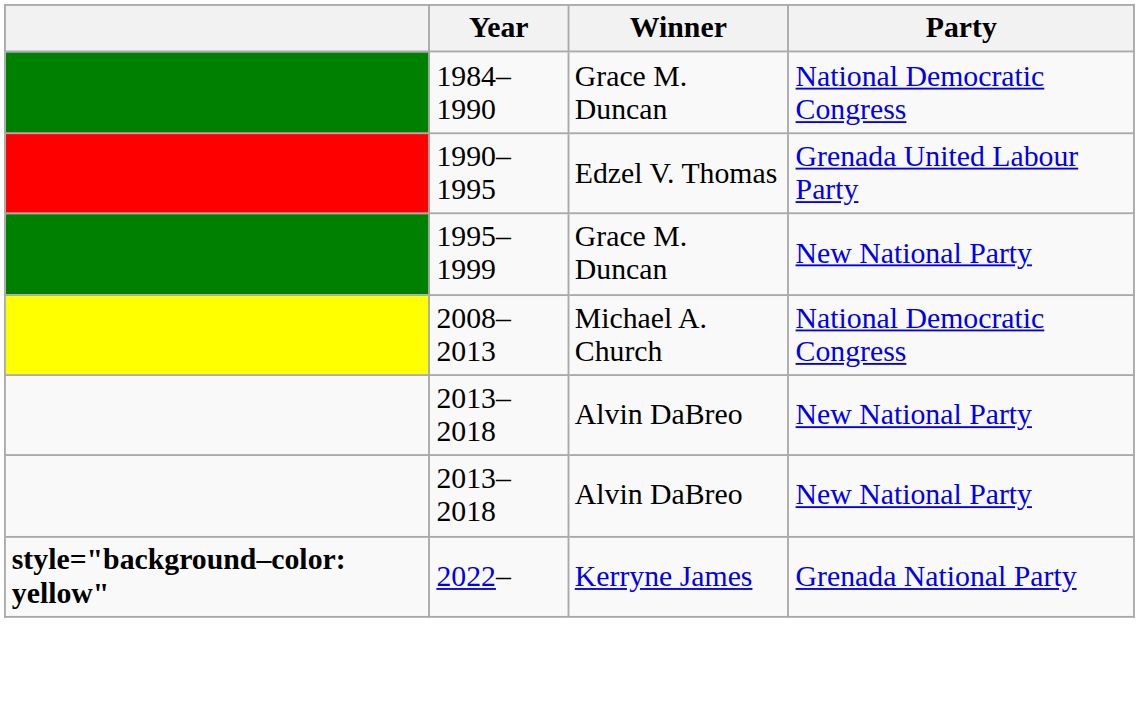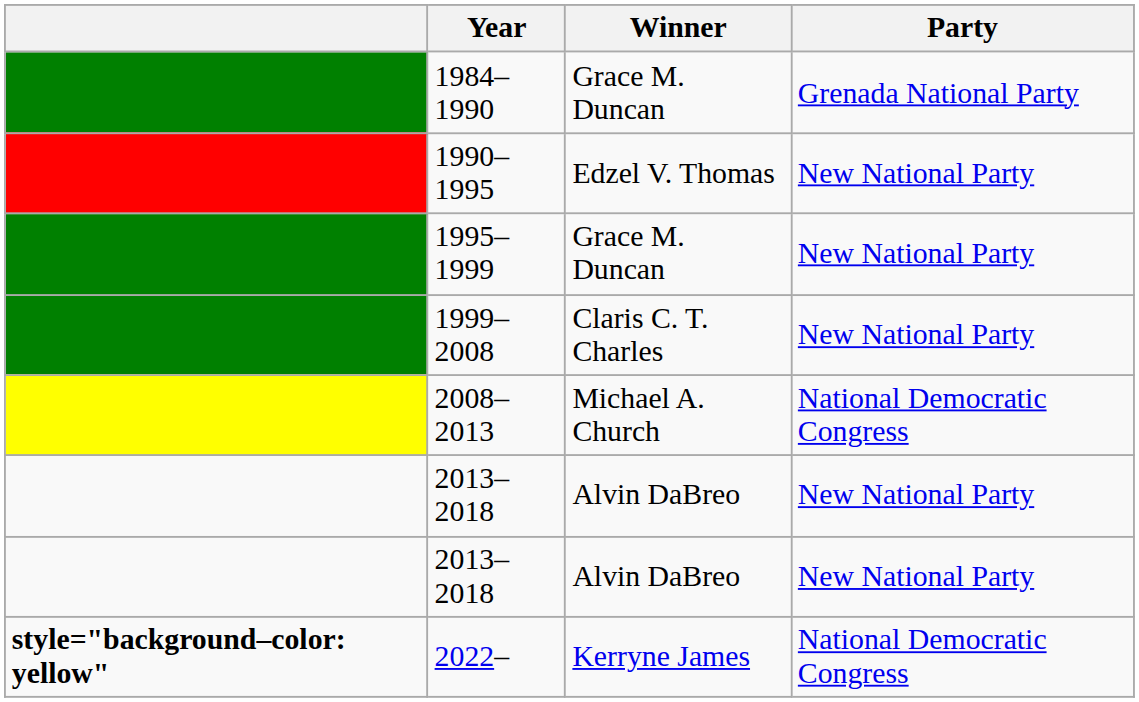(920, 92) National Democratic Congress -> (938, 92) Grenada National Party
(937, 172) Grenada United Labour Party -> (916, 172) New National Party
+ row: (472, 334)
(936, 576) Grenada National Party -> (922, 656) National Democratic Congress
